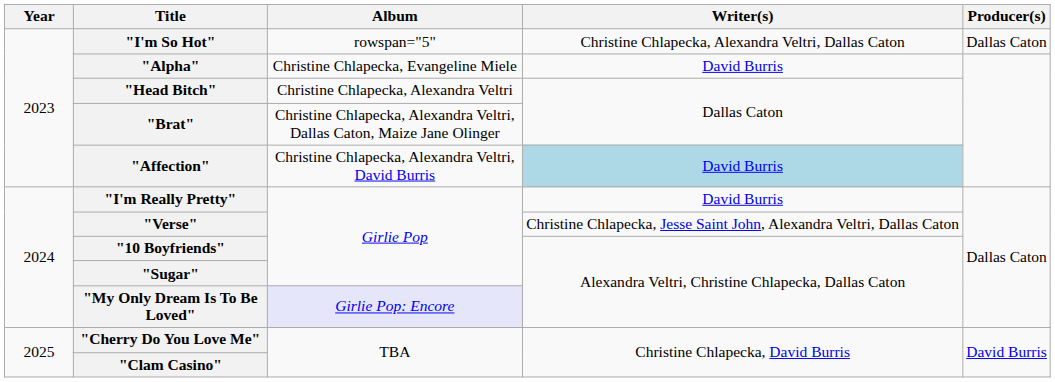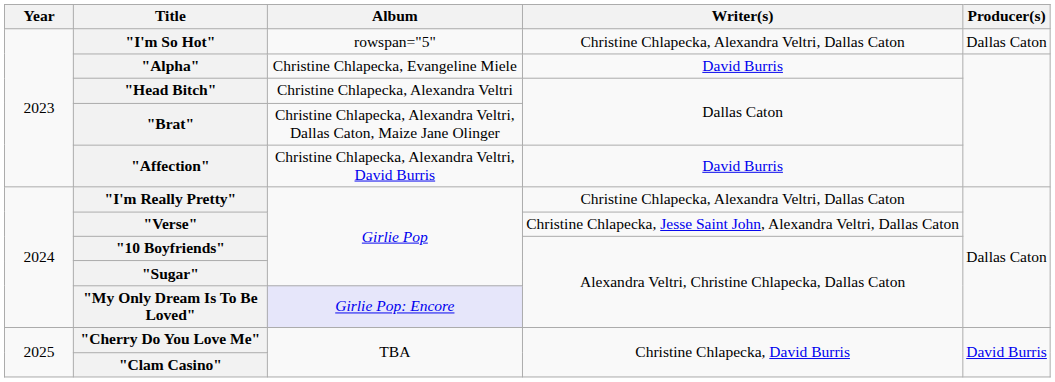(743, 166) lightblue background -> (743, 166) no background
(743, 199) David Burris -> (743, 199) Christine Chlapecka, Alexandra Veltri, Dallas Caton
